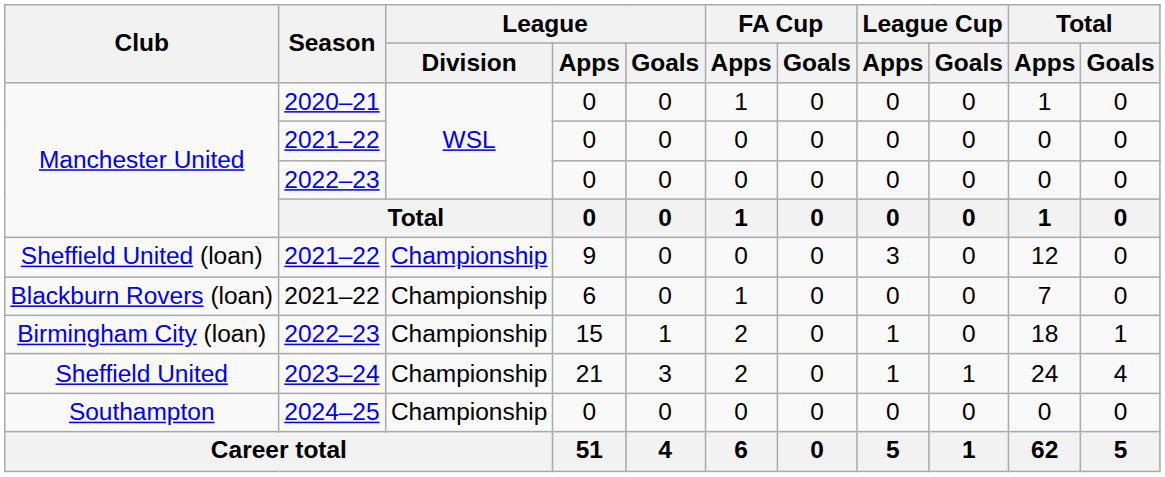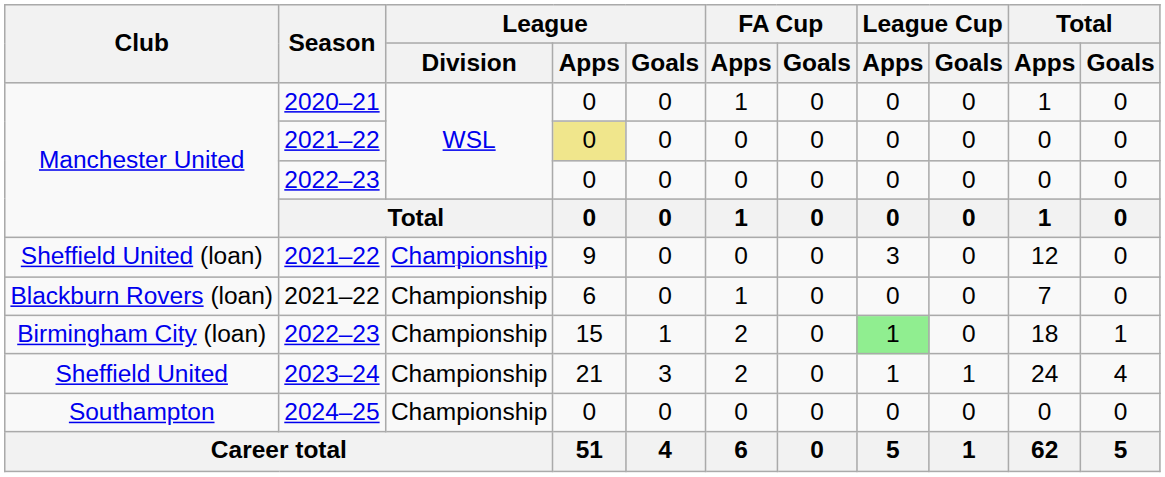(589, 140) no background -> (589, 140) khaki background
(893, 334) no background -> (893, 334) lightgreen background
